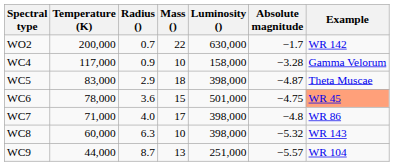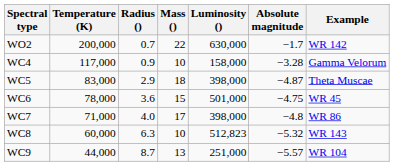(325, 98) lightsalmon background -> (325, 98) no background
(228, 134) 398,000 -> (228, 134) 512,823
